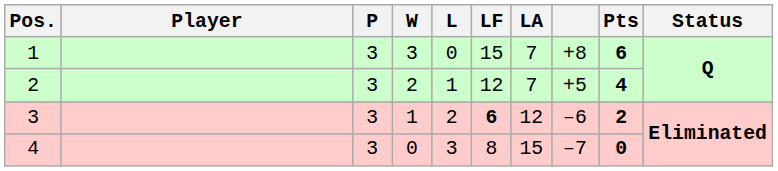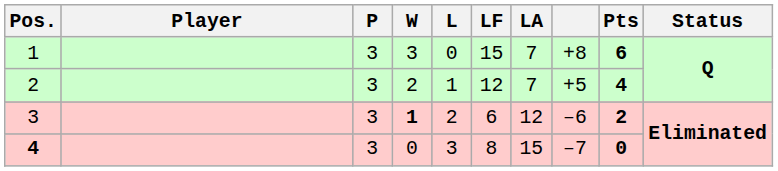(412, 117) normal -> (412, 117) bold
(492, 117) bold -> (492, 117) normal
(33, 150) normal -> (33, 150) bold
